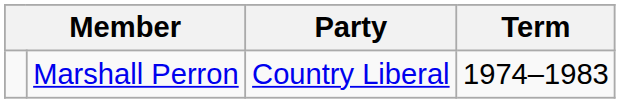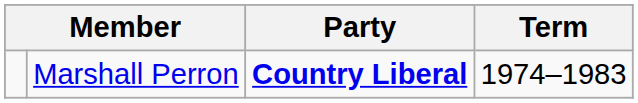(351, 73) normal -> (360, 73) bold
